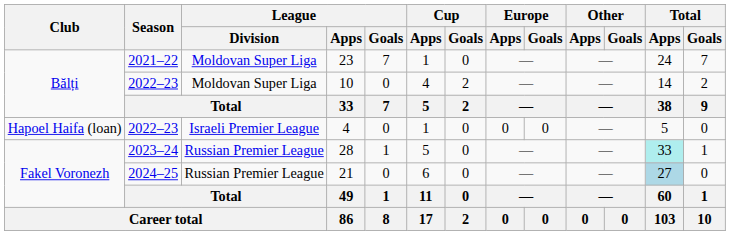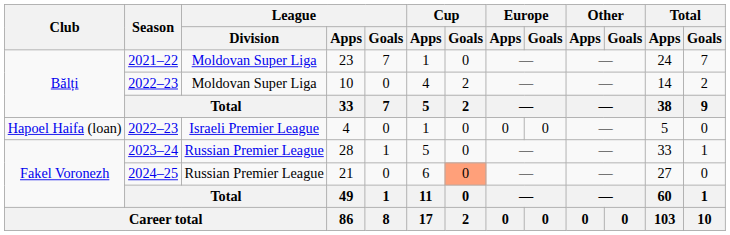(665, 151) paleturquoise background -> (665, 151) no background
(466, 173) no background -> (466, 173) lightsalmon background
(665, 173) lightblue background -> (665, 173) no background
